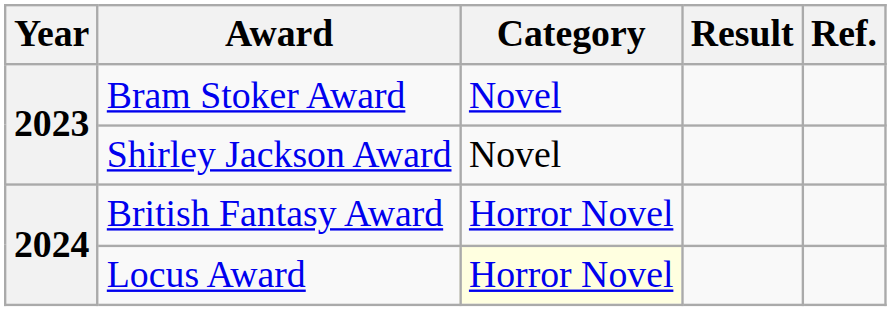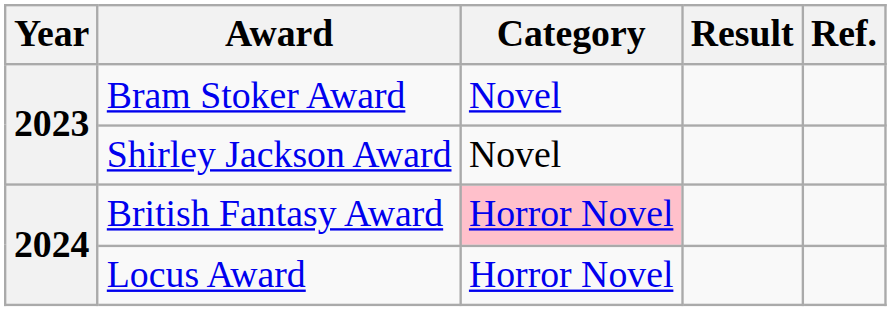(571, 214) no background -> (571, 214) pink background
(571, 273) lightyellow background -> (571, 273) no background
